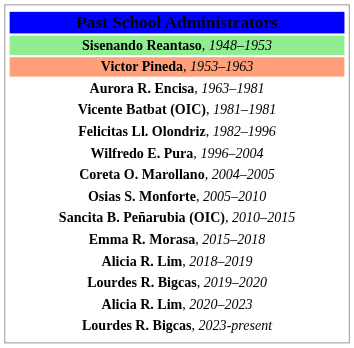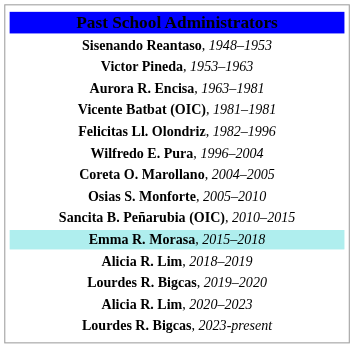(177, 45) lightgreen background -> (177, 45) no background
(177, 66) lightsalmon background -> (177, 66) no background
(177, 239) no background -> (177, 239) paleturquoise background
